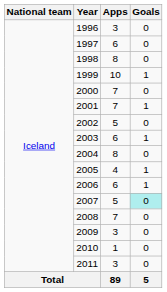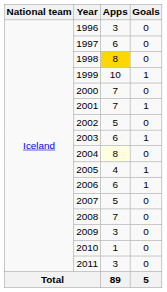(115, 59) no background -> (115, 59) gold background
(115, 153) no background -> (115, 153) lightyellow background
(146, 201) paleturquoise background -> (146, 201) no background
